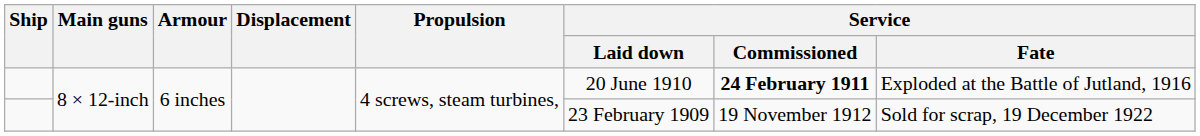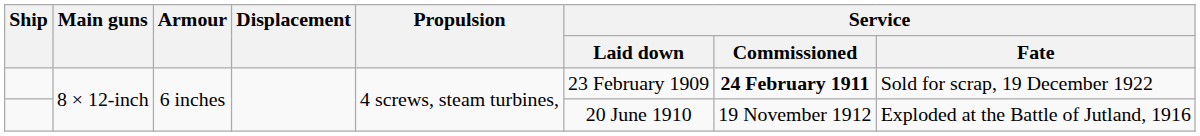(639, 83) 20 June 1910 -> (639, 83) 23 February 1909
(1036, 83) Exploded at the Battle of Jutland, 1916 -> (1017, 83) Sold for scrap, 19 December 1922
(639, 114) 23 February 1909 -> (639, 114) 20 June 1910
(1017, 114) Sold for scrap, 19 December 1922 -> (1036, 114) Exploded at the Battle of Jutland, 1916
